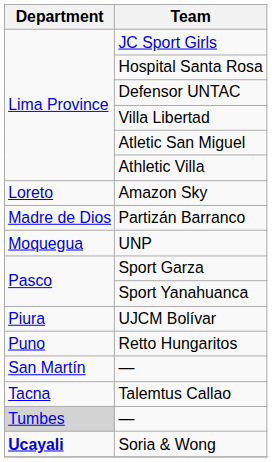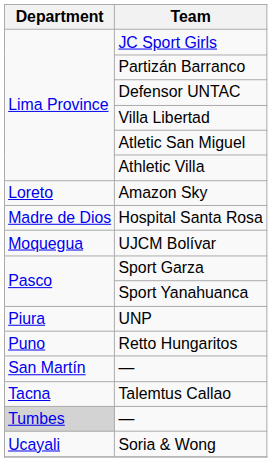(191, 67) Hospital Santa Rosa -> (182, 67) Partizán Barranco
(182, 218) Partizán Barranco -> (191, 218) Hospital Santa Rosa
(135, 243) UNP -> (167, 243) UJCM Bolívar
(167, 318) UJCM Bolívar -> (135, 318) UNP
(36, 444) bold -> (34, 444) normal
